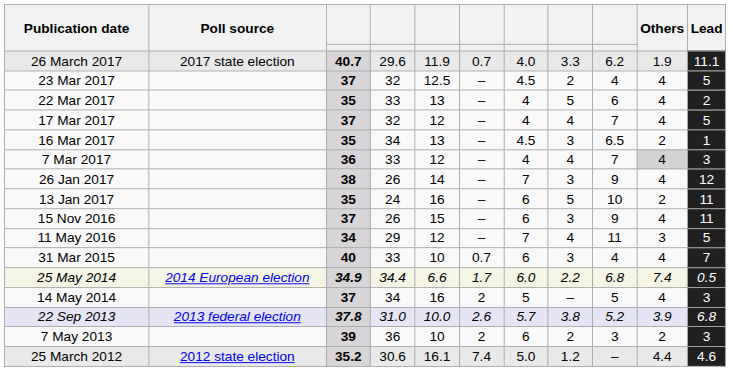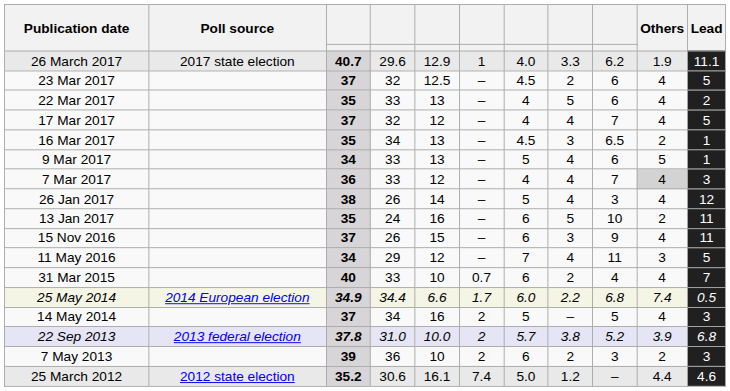(437, 61) 11.9 -> (437, 61) 12.9
(481, 61) 0.7 -> (481, 61) 1
(615, 81) 4 -> (615, 81) 6
+ row: (77, 160)
(526, 179) 7 -> (526, 199) 5
(570, 179) 3 -> (570, 199) 4
(615, 179) 9 -> (615, 199) 3
(570, 258) 3 -> (570, 278) 2
(481, 317) 2.6 -> (481, 337) 2
